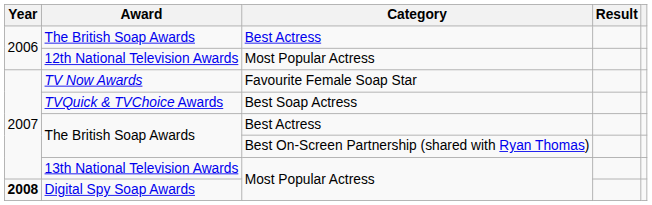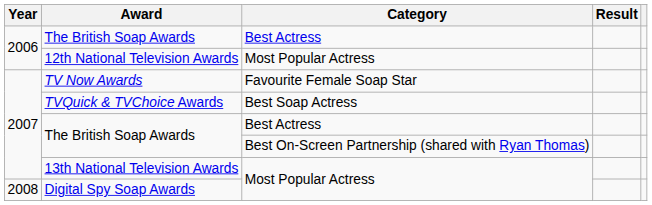(23, 189) bold -> (23, 189) normal
